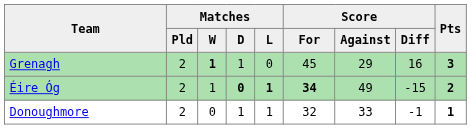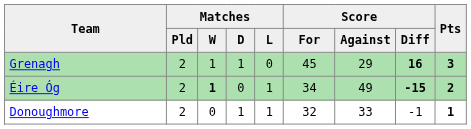(212, 64) bold -> (212, 64) normal
(415, 64) normal -> (415, 64) bold
(212, 88) normal -> (212, 88) bold
(241, 88) bold -> (241, 88) normal
(269, 88) bold -> (269, 88) normal
(309, 88) bold -> (309, 88) normal
(415, 88) normal -> (415, 88) bold
